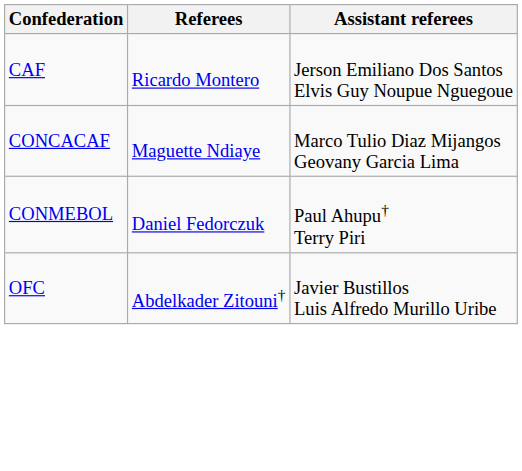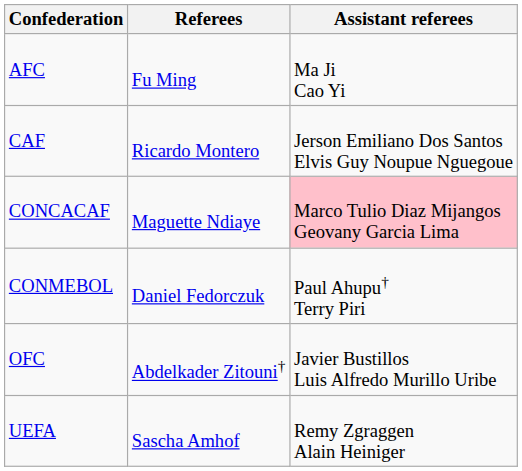+ row: (27, 69)
(397, 151) no background -> (397, 222) pink background
+ row: (32, 430)
